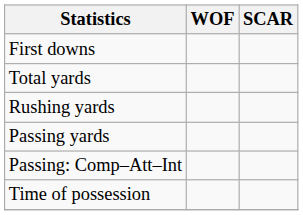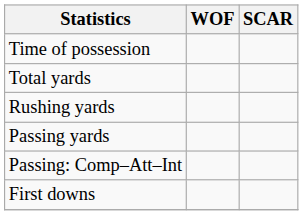rows swapped: (52, 48) <-> (80, 194)
